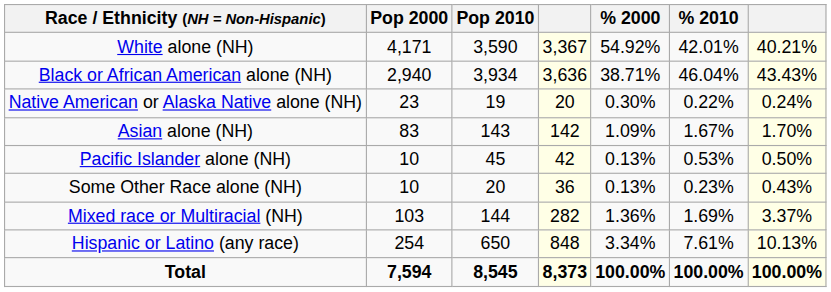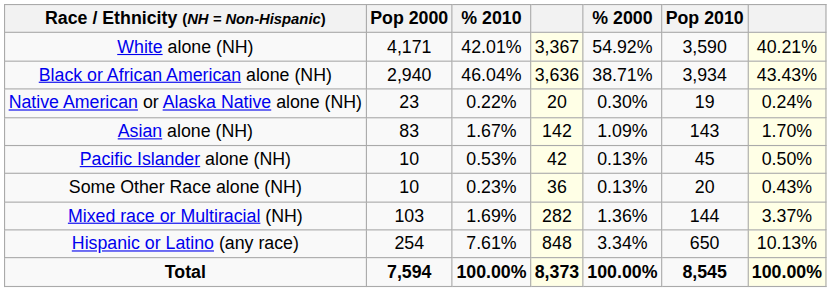columns swapped: (495, 18) <-> (709, 18)
